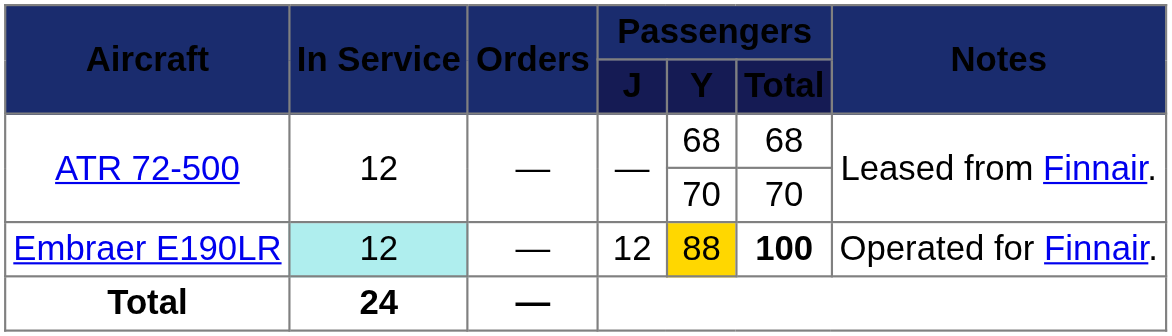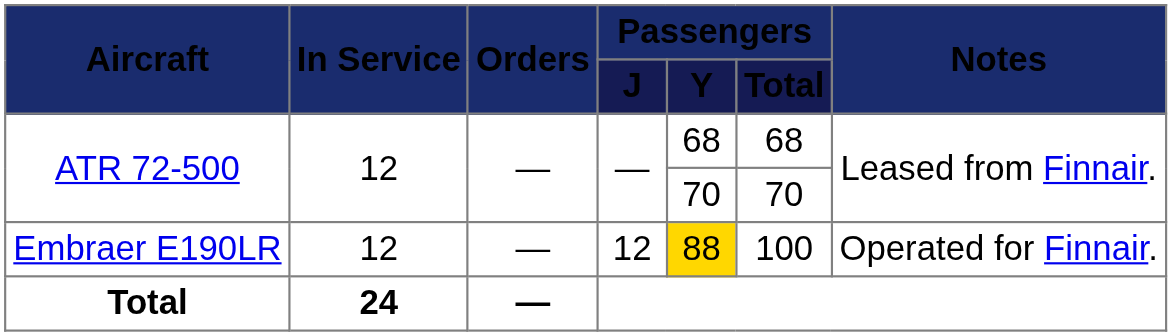(379, 248) paleturquoise background -> (379, 248) no background
(784, 248) bold -> (784, 248) normal
